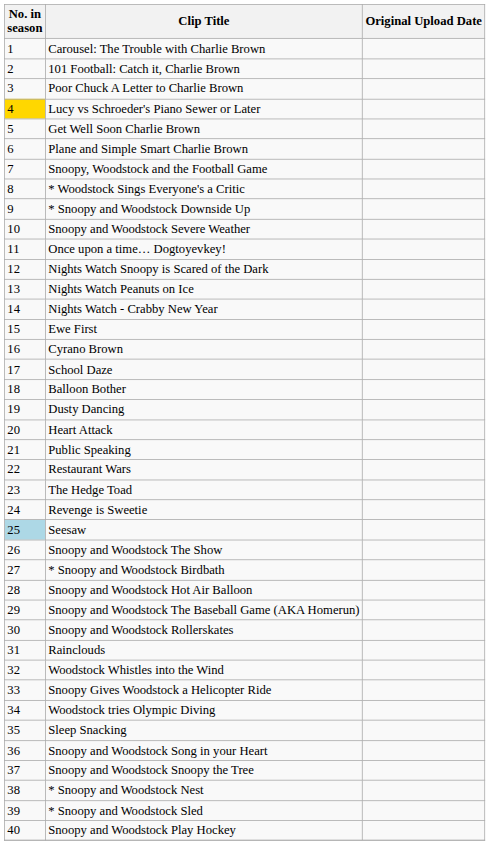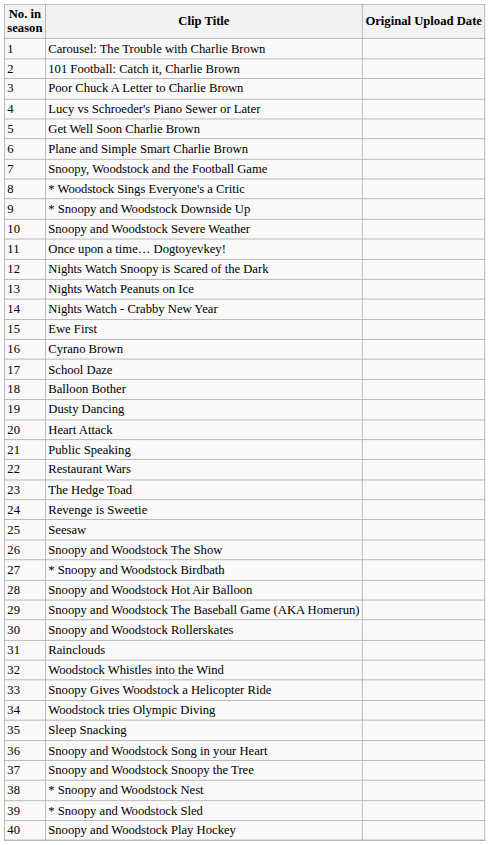(10, 108) gold background -> (10, 108) no background
(14, 529) lightblue background -> (14, 529) no background
